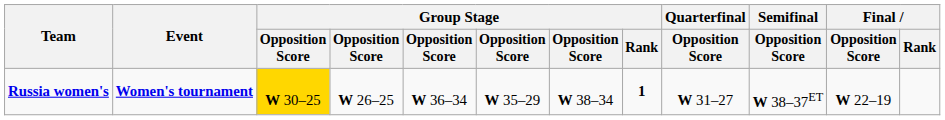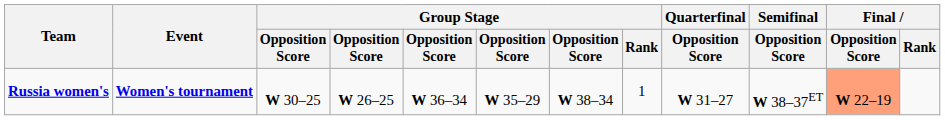(293, 100) gold background -> (293, 100) no background
(642, 91) bold -> (642, 91) normal
(863, 100) no background -> (863, 100) lightsalmon background
